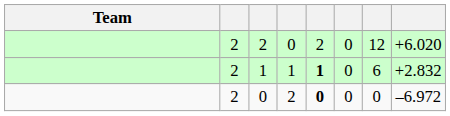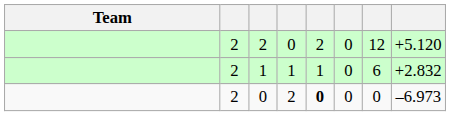(418, 44) +6.020 -> (418, 44) +5.120
(320, 70) bold -> (320, 70) normal
(418, 96) –6.972 -> (418, 96) –6.973
